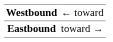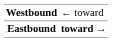(82, 29) normal -> (84, 29) bold
